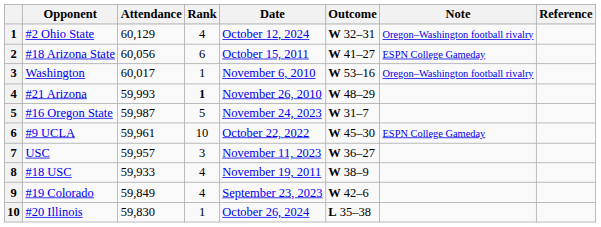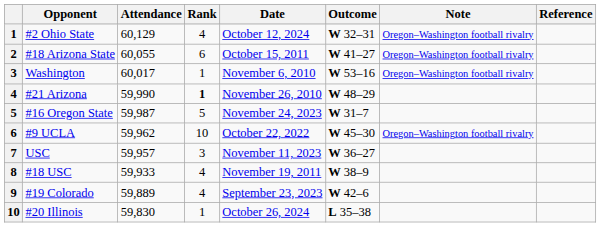(138, 53) 60,056 -> (138, 53) 60,055
(434, 54) ESPN College Gameday -> (458, 54) Oregon–Washington football rivalry
(138, 93) 59,993 -> (138, 93) 59,990
(138, 133) 59,961 -> (138, 133) 59,962
(434, 133) ESPN College Gameday -> (458, 133) Oregon–Washington football rivalry
(138, 192) 59,849 -> (138, 192) 59,889
